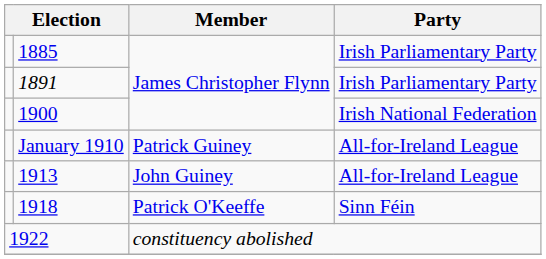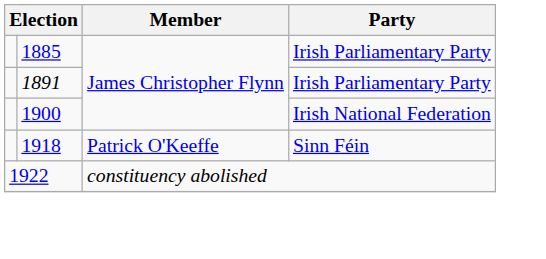- row: (71, 144)
- row: (38, 176)
